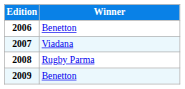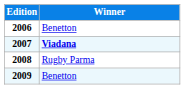(57, 44) normal -> (59, 44) bold
